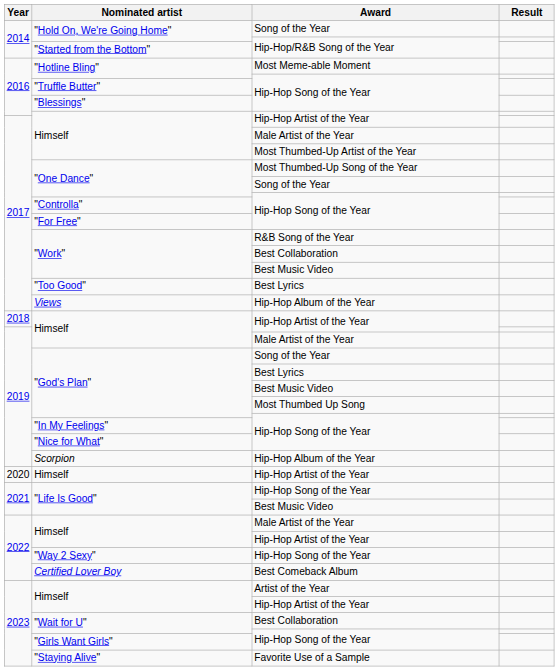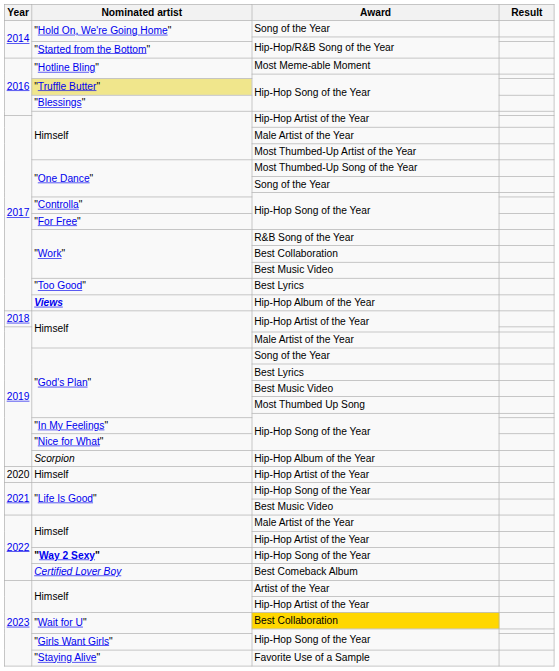(67, 87) no background -> (67, 87) khaki background
(48, 302) normal -> (49, 302) bold
(65, 555) normal -> (67, 555) bold
(296, 620) no background -> (296, 620) gold background
